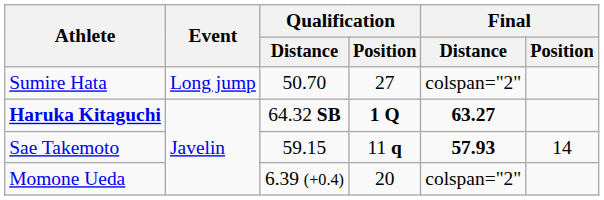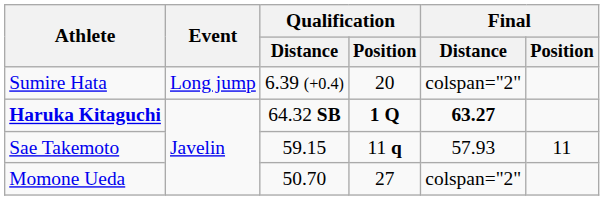(304, 83) 50.70 -> (304, 83) 6.39 (+0.4)
(385, 83) 27 -> (385, 83) 20
(473, 147) bold -> (473, 147) normal
(562, 147) 14 -> (562, 147) 11
(304, 179) 6.39 (+0.4) -> (304, 179) 50.70
(385, 179) 20 -> (385, 179) 27
